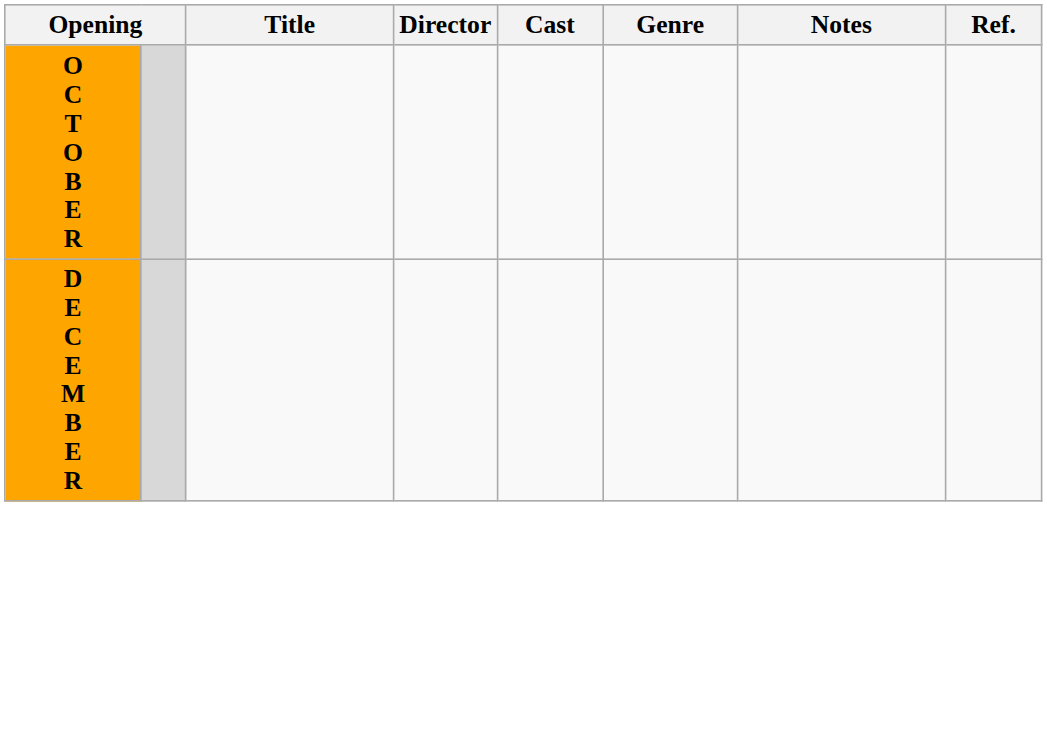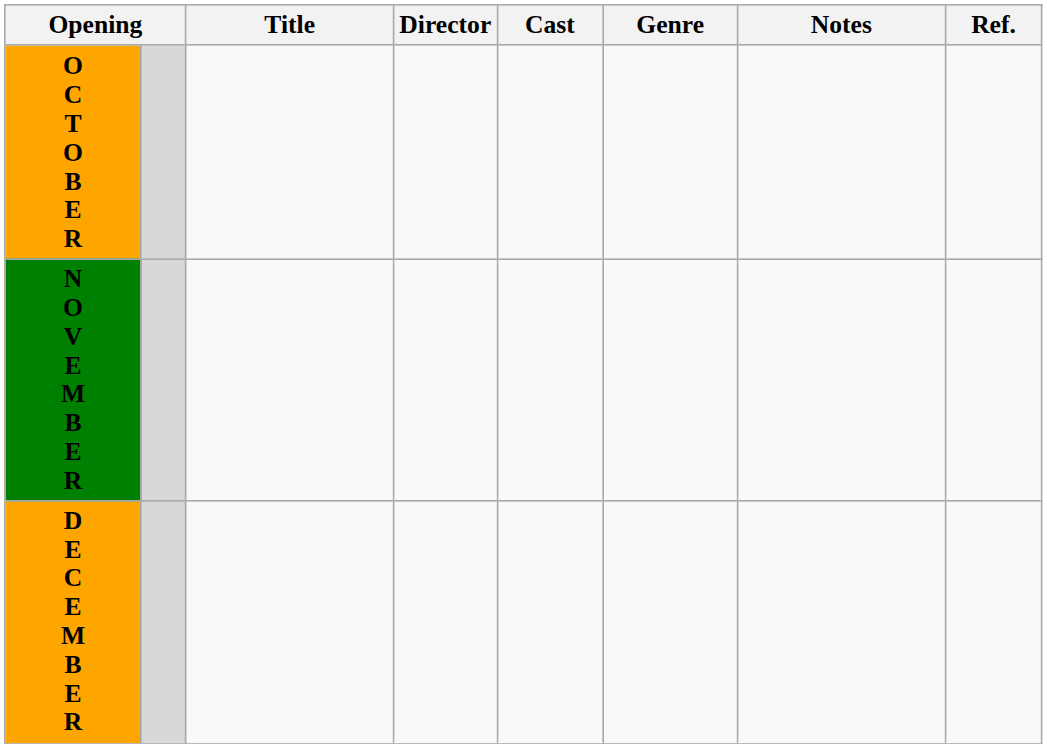+ row: (73, 379)
